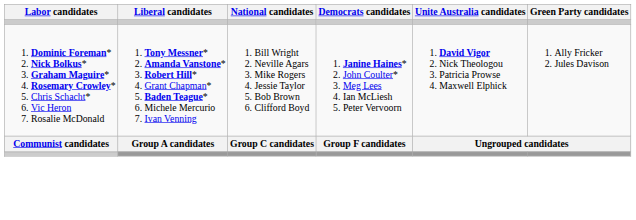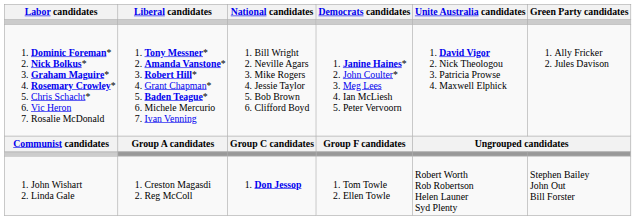+ row: (61, 190)
